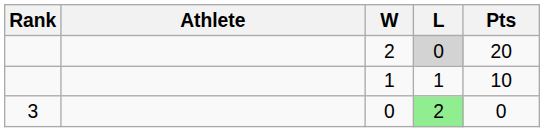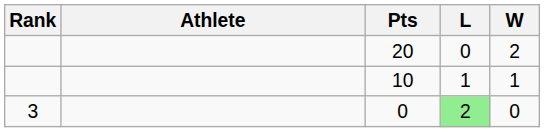columns swapped: (389, 20) <-> (501, 20)
(439, 51) lightgrey background -> (465, 51) no background
